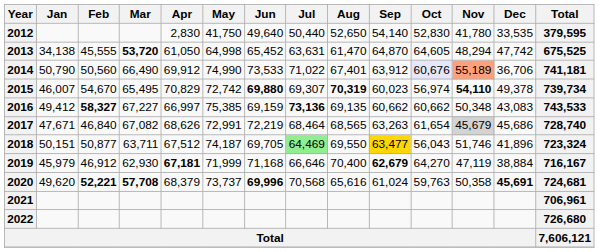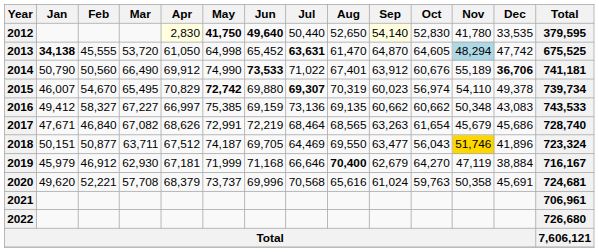(185, 33) no background -> (185, 33) lightyellow background
(224, 33) normal -> (224, 33) bold
(265, 33) normal -> (265, 33) bold
(390, 33) no background -> (390, 33) lightyellow background
(57, 51) normal -> (57, 51) bold
(140, 51) bold -> (140, 51) normal
(307, 51) normal -> (307, 51) bold
(473, 51) no background -> (473, 51) lightblue background
(265, 70) normal -> (265, 70) bold
(432, 70) lavender background -> (432, 70) no background
(473, 70) lightsalmon background -> (473, 70) no background
(515, 70) normal -> (515, 70) bold
(224, 89) normal -> (224, 89) bold
(265, 89) bold -> (265, 89) normal
(307, 89) normal -> (307, 89) bold
(348, 89) bold -> (348, 89) normal
(474, 89) bold -> (474, 89) normal
(99, 107) bold -> (99, 107) normal
(307, 107) bold -> (307, 107) normal
(473, 126) lightgrey background -> (473, 126) no background
(307, 145) lightgreen background -> (307, 145) no background
(390, 145) gold background -> (390, 145) no background
(473, 145) no background -> (473, 145) gold background
(182, 163) bold -> (182, 163) normal
(348, 163) normal -> (348, 163) bold
(390, 163) bold -> (390, 163) normal
(99, 182) bold -> (99, 182) normal
(140, 182) bold -> (140, 182) normal
(265, 182) bold -> (265, 182) normal
(515, 182) bold -> (515, 182) normal
